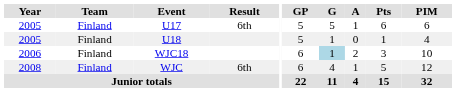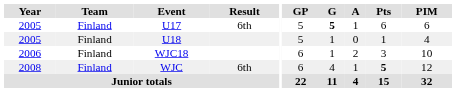(332, 25) normal -> (332, 25) bold
(332, 53) lightblue background -> (332, 53) no background
(384, 67) normal -> (384, 67) bold
